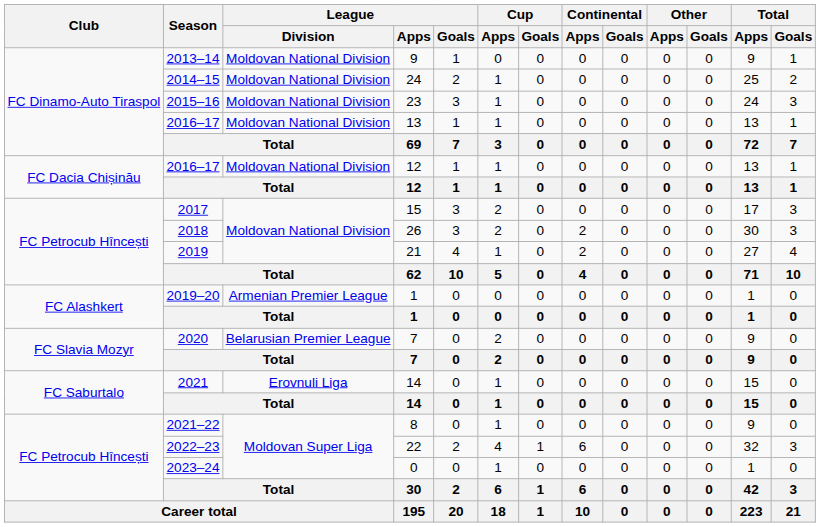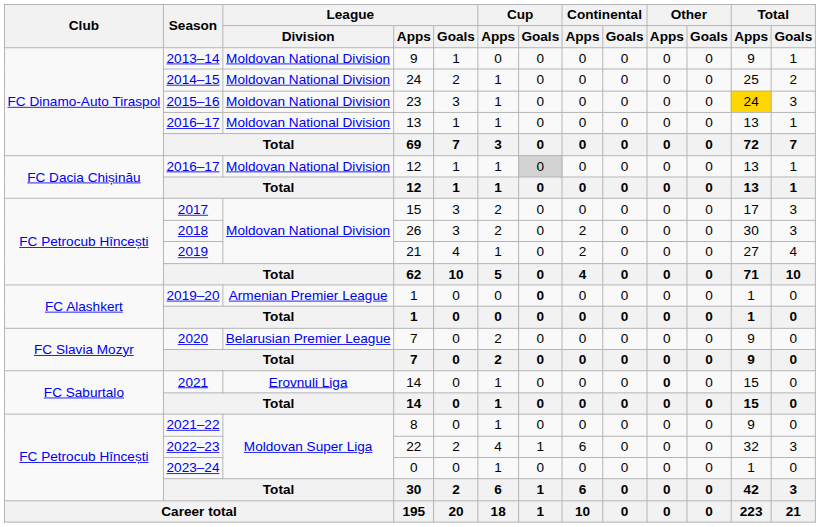(751, 101) no background -> (751, 101) gold background
(540, 166) no background -> (540, 166) lightgrey background
(540, 295) normal -> (540, 295) bold
(667, 381) normal -> (667, 381) bold
